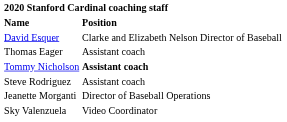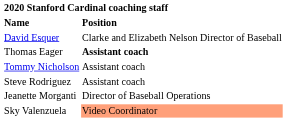(114, 52) normal -> (115, 52) bold
(115, 66) bold -> (114, 66) normal
(120, 111) no background -> (120, 111) lightsalmon background
